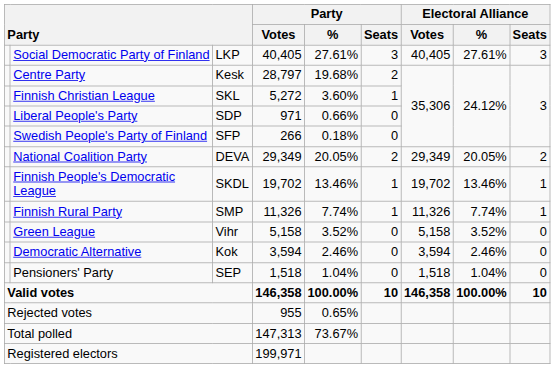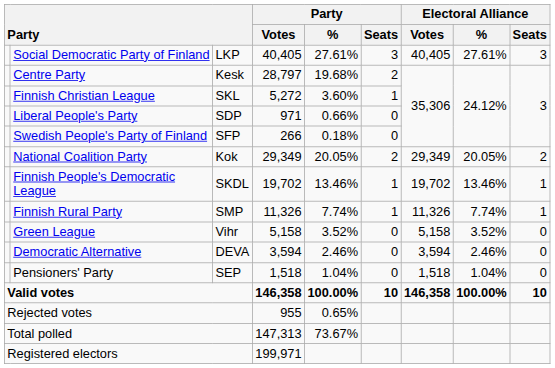(232, 156) DEVA -> (227, 156) Kok
(227, 252) Kok -> (232, 252) DEVA
